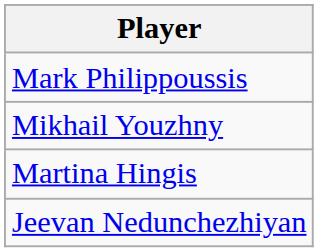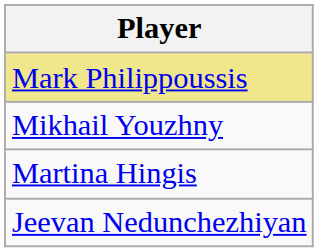(130, 76) no background -> (130, 76) khaki background
